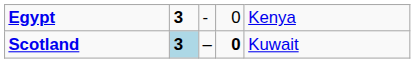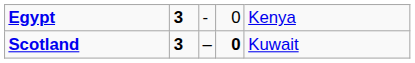(178, 44) lightblue background -> (178, 44) no background
